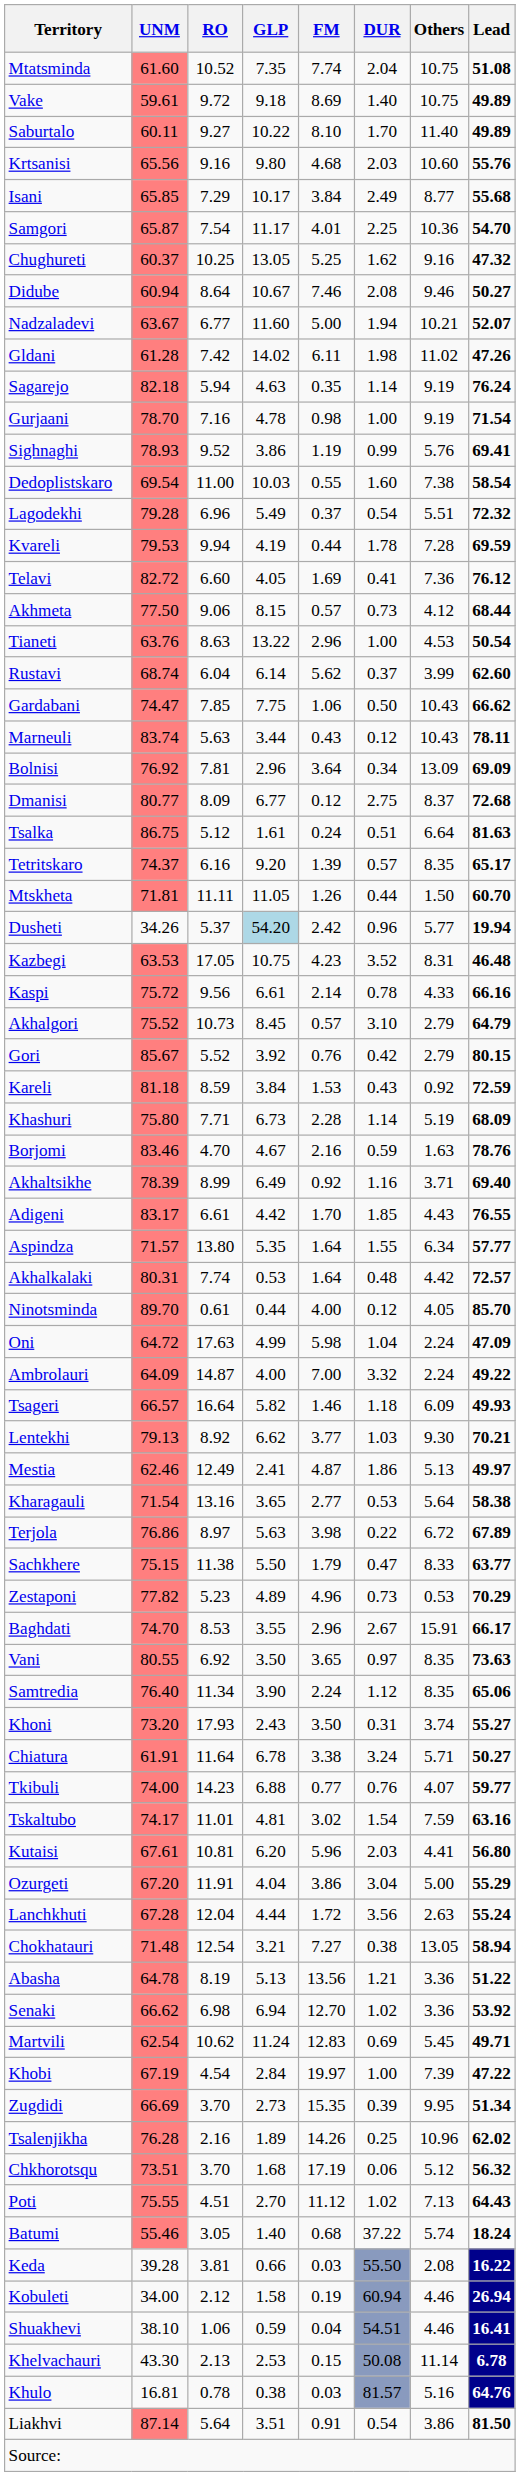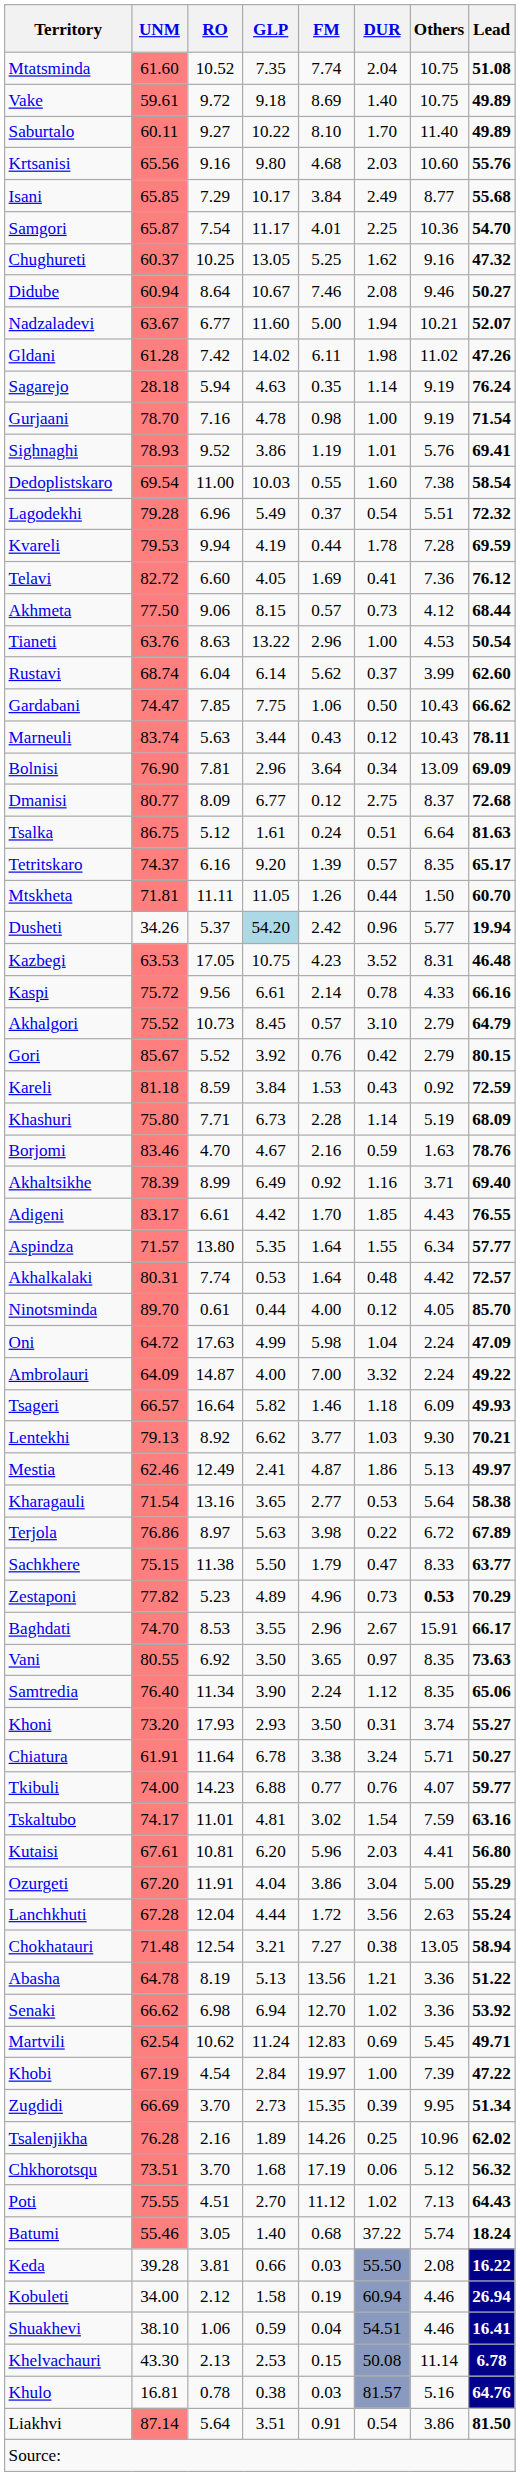(159, 387) 82.18 -> (159, 387) 28.18
(382, 450) 0.99 -> (382, 450) 1.01
(159, 769) 76.92 -> (159, 769) 76.90
(439, 1596) normal -> (439, 1596) bold
(271, 1724) 2.43 -> (271, 1724) 2.93
